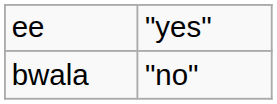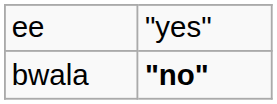(172, 74) normal -> (177, 74) bold
